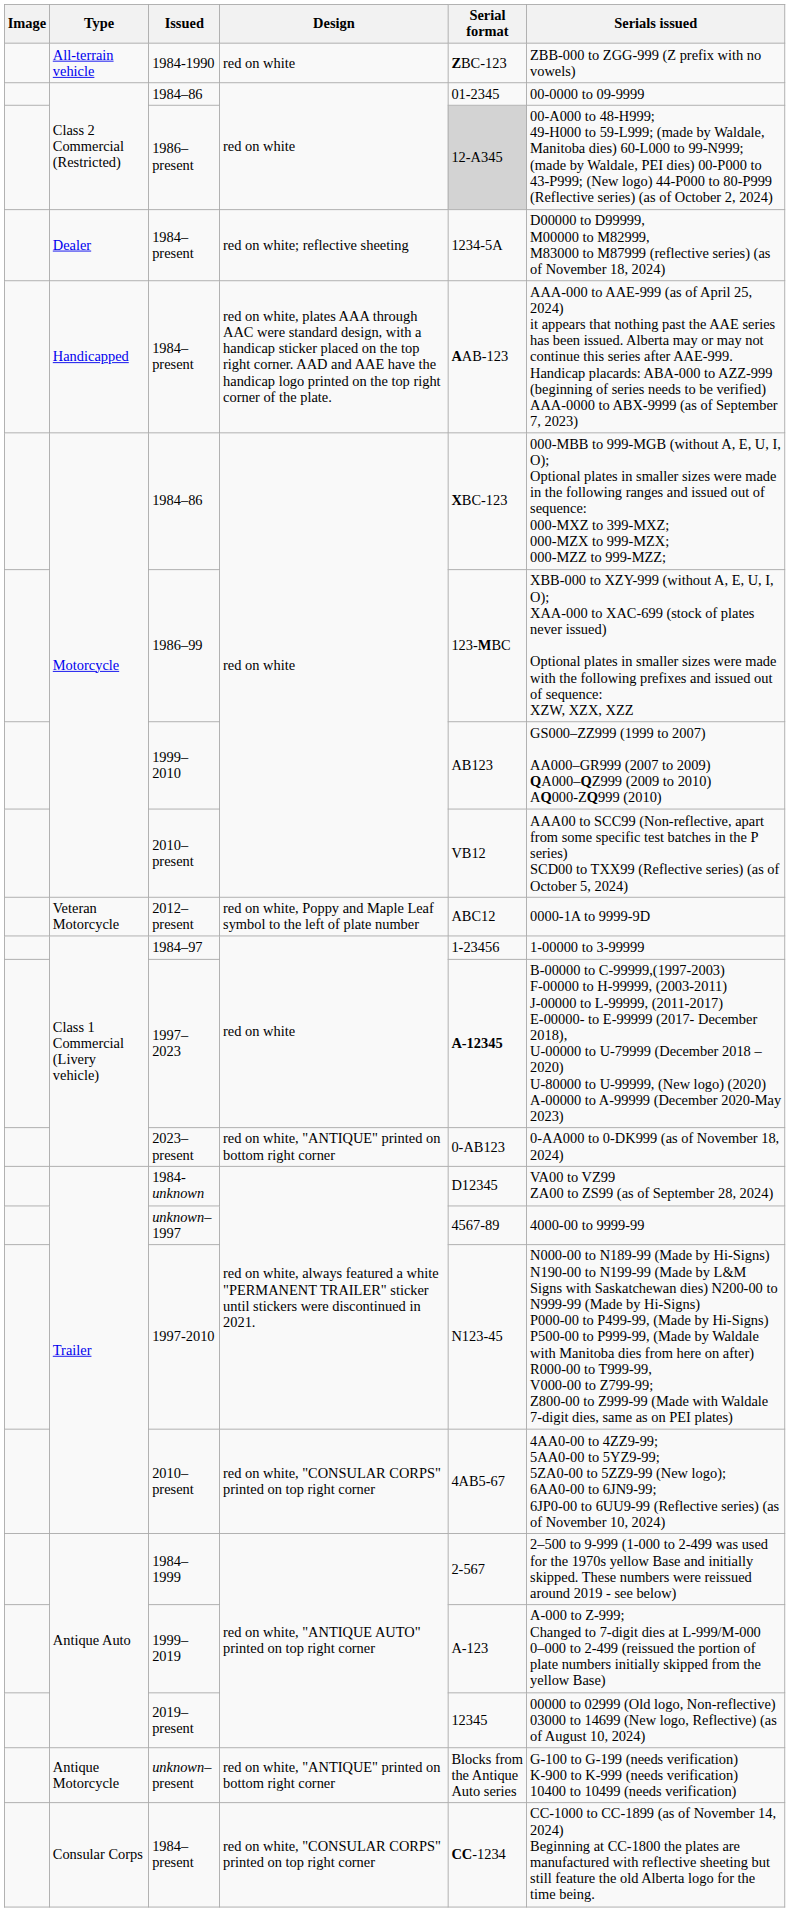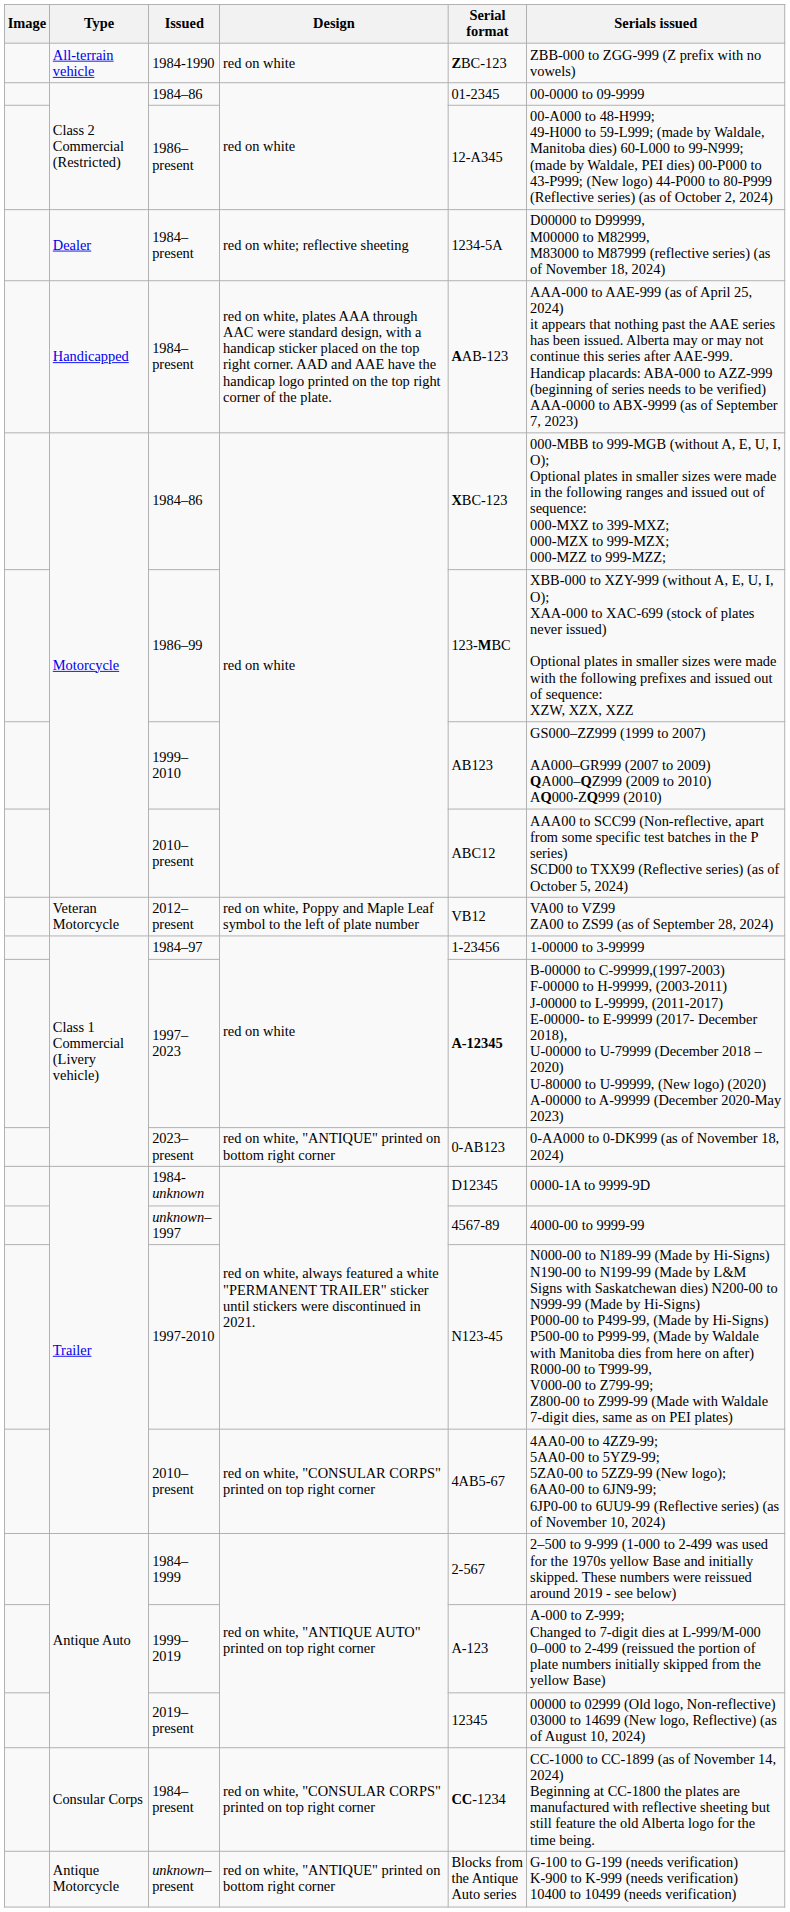(477, 157) lightgrey background -> (477, 157) no background
(469, 853) VB12 -> (473, 853) ABC12
(473, 916) ABC12 -> (469, 916) VB12
(590, 916) 0000-1A to 9999-9D -> (652, 916) VA00 to VZ99 ZA00 to ZS99 (as of September 28, 2024)
(652, 1186) VA00 to VZ99 ZA00 to ZS99 (as of September 28, 2024) -> (590, 1186) 0000-1A to 9999-9D
rows swapped: (86, 1775) <-> (98, 1854)
